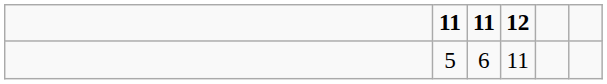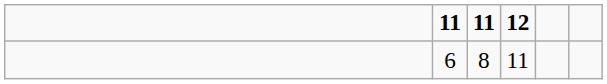(450, 59) 5 -> (450, 59) 6
(484, 59) 6 -> (484, 59) 8
